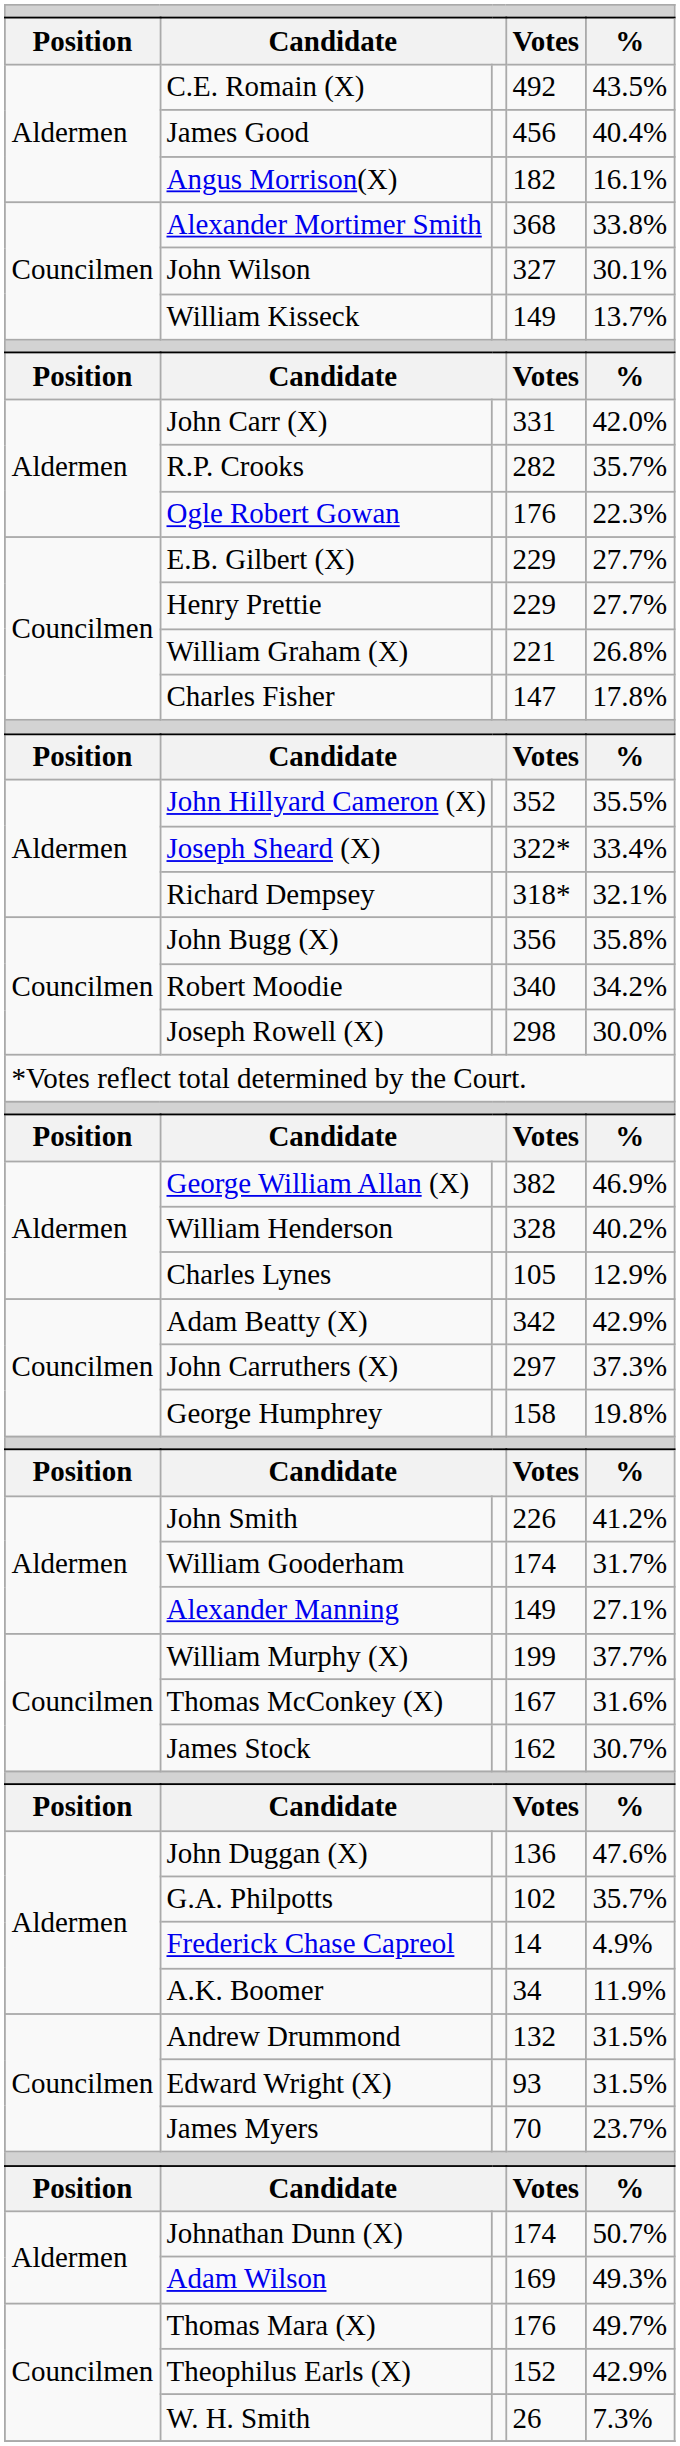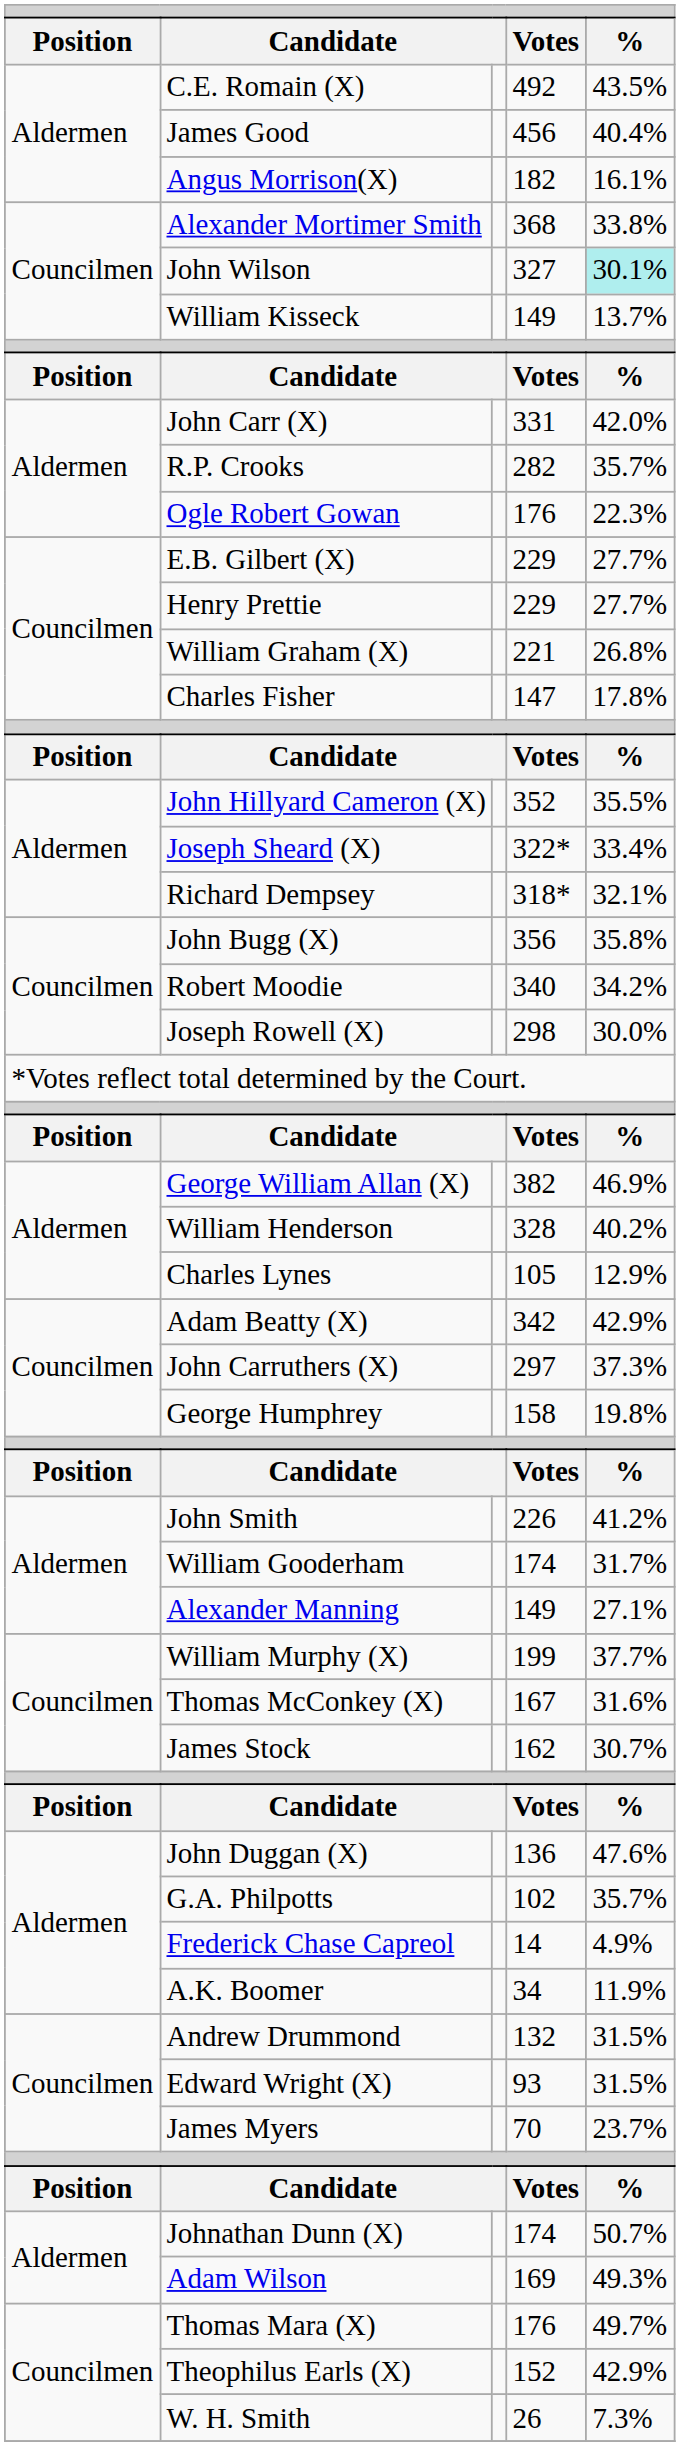(630, 270) no background -> (630, 270) paleturquoise background
